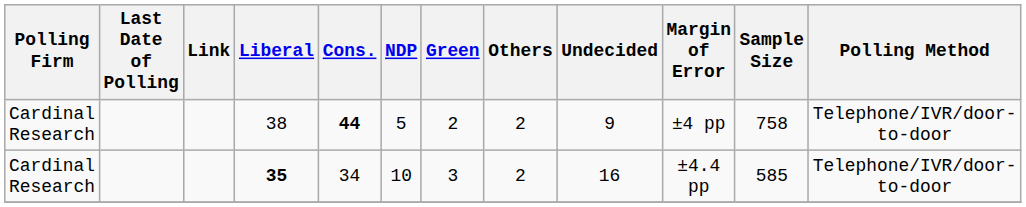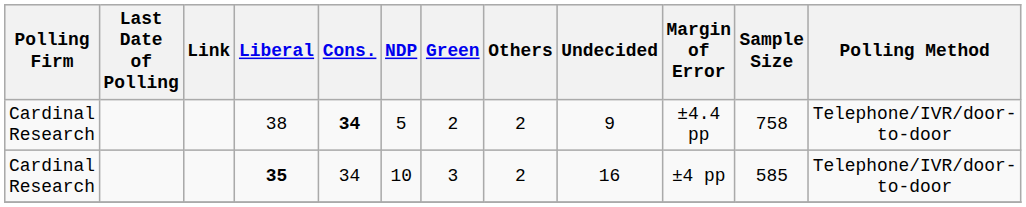(350, 125) 44 -> (350, 125) 34
(699, 125) ±4 pp -> (699, 125) ±4.4 pp
(699, 176) ±4.4 pp -> (699, 176) ±4 pp
